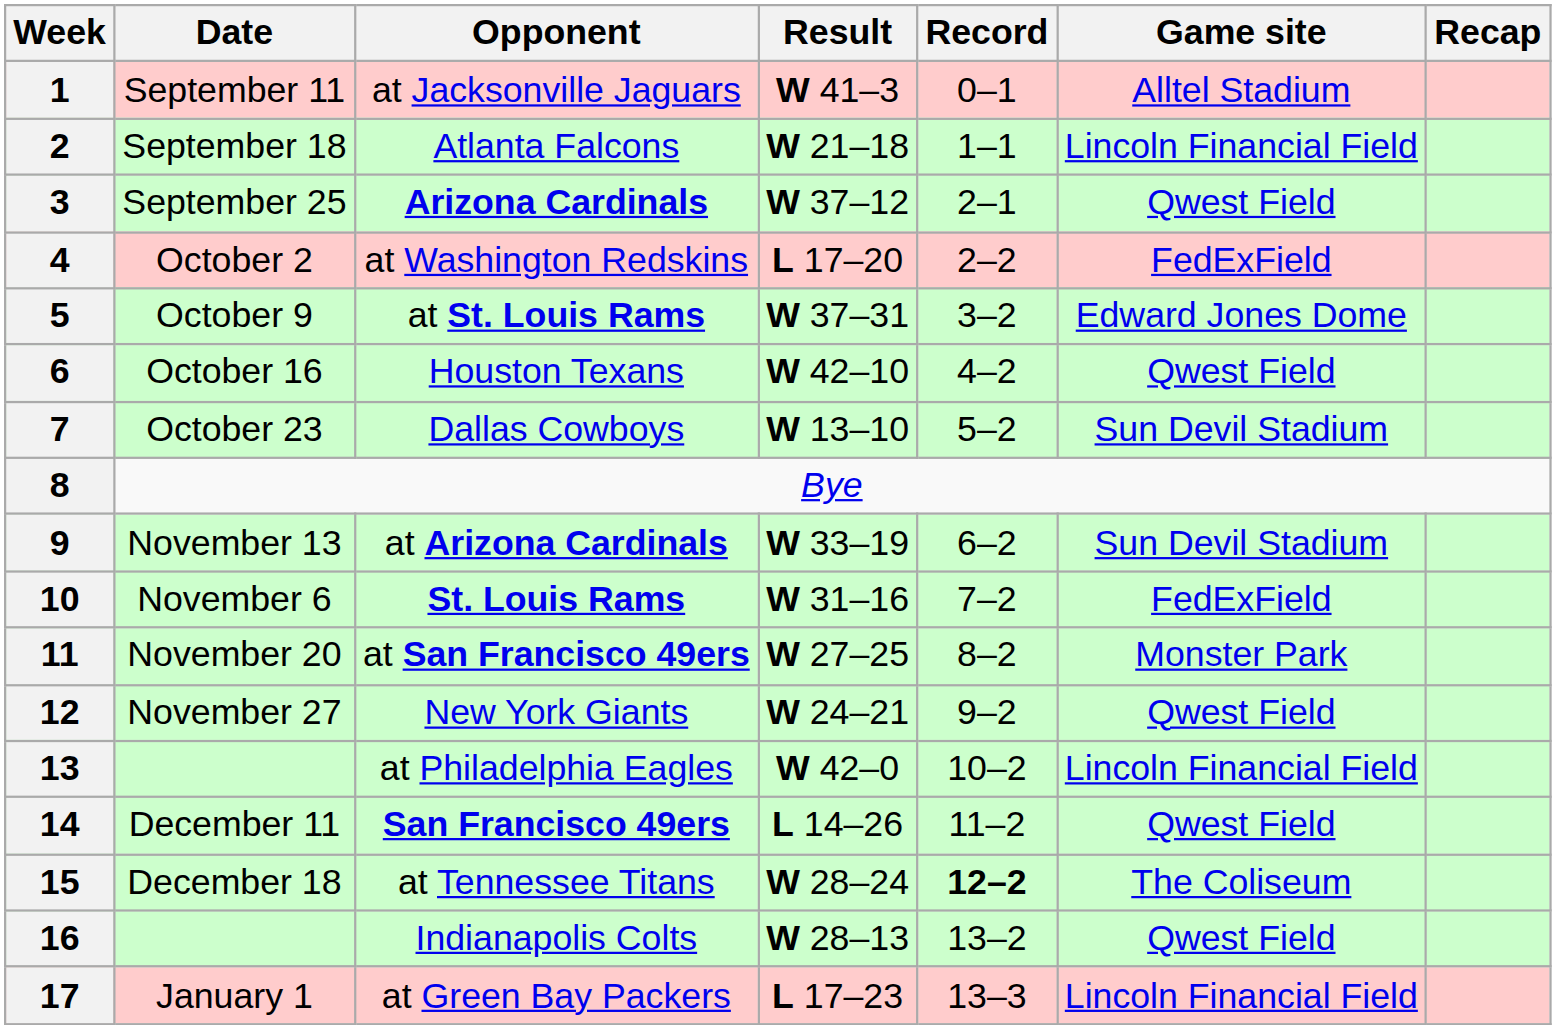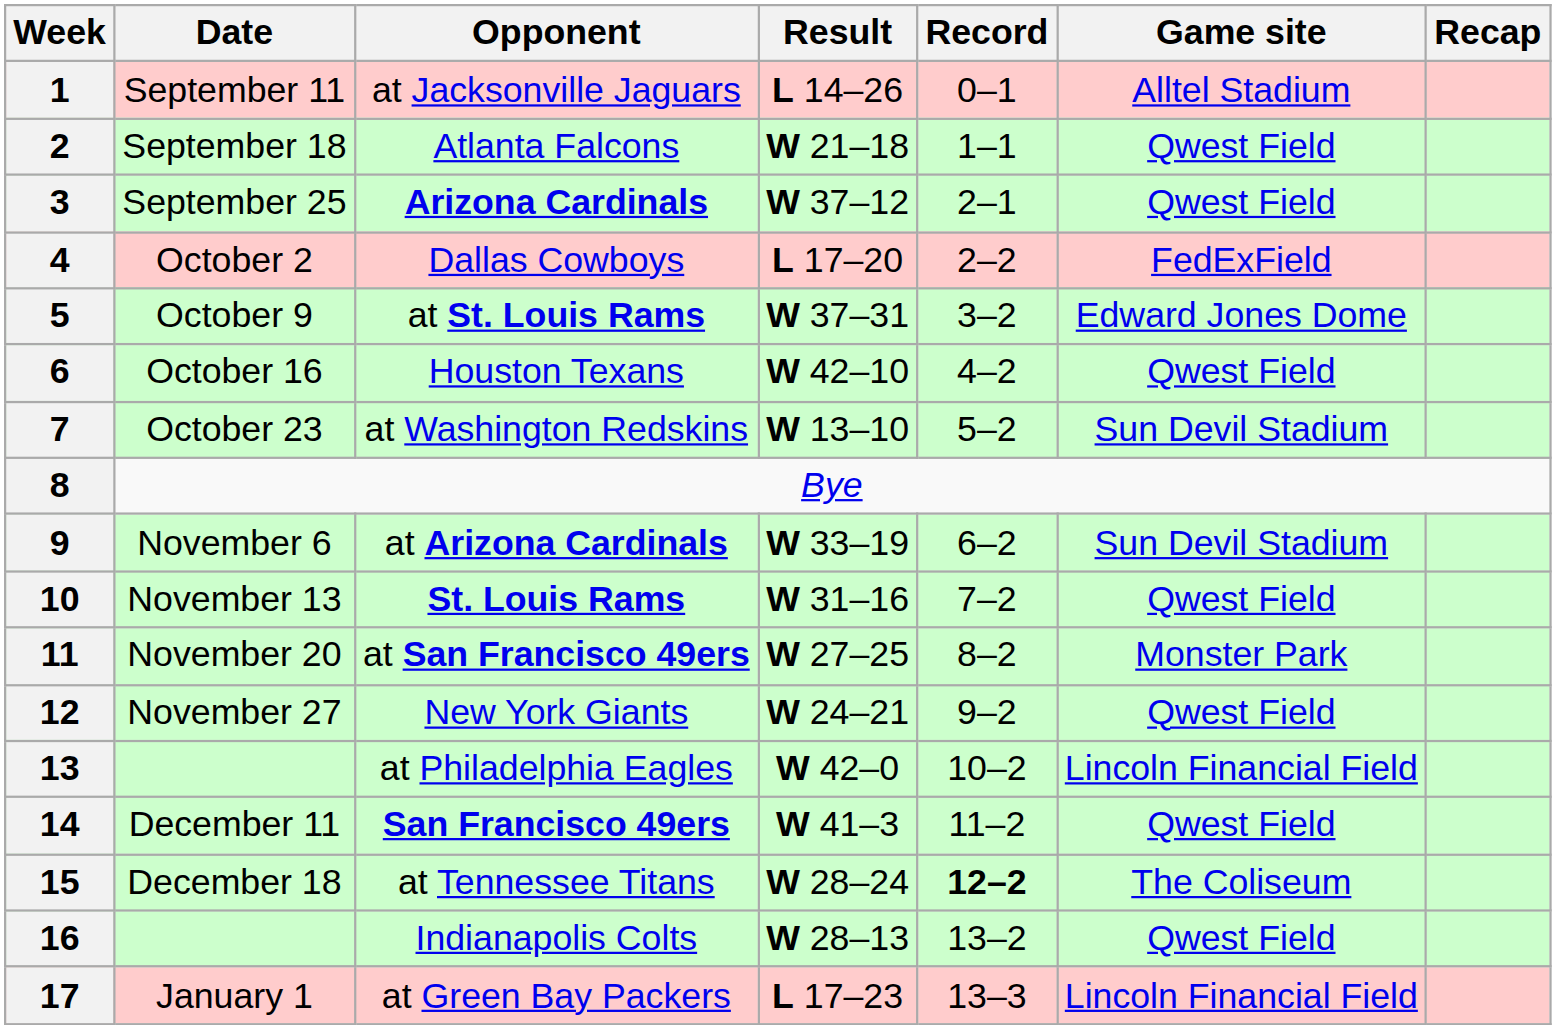(838, 89) W 41–3 -> (838, 89) L 14–26
(1241, 145) Lincoln Financial Field -> (1241, 145) Qwest Field
(556, 259) at Washington Redskins -> (556, 259) Dallas Cowboys
(556, 428) Dallas Cowboys -> (556, 428) at Washington Redskins
(234, 542) November 13 -> (234, 542) November 6
(234, 598) November 6 -> (234, 598) November 13
(1241, 598) FedExField -> (1241, 598) Qwest Field
(838, 825) L 14–26 -> (838, 825) W 41–3
